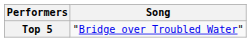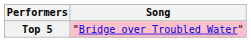(158, 29) no background -> (158, 29) pink background
